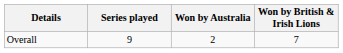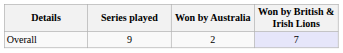(296, 39) no background -> (296, 39) lavender background
